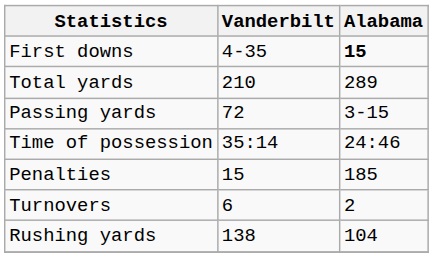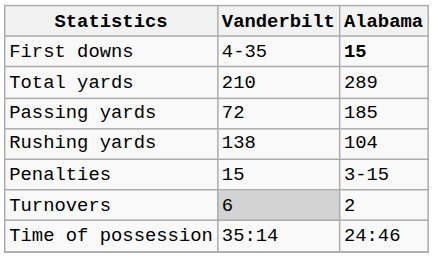(367, 113) 3-15 -> (361, 113) 185
rows swapped: (83, 236) <-> (111, 144)
(361, 175) 185 -> (367, 175) 3-15
(227, 205) no background -> (227, 205) lightgrey background
